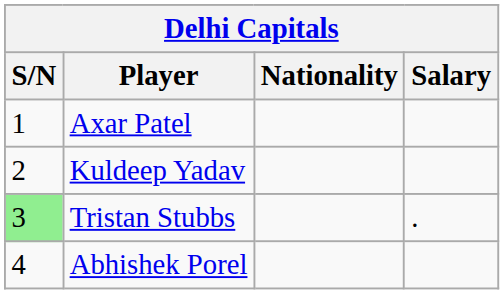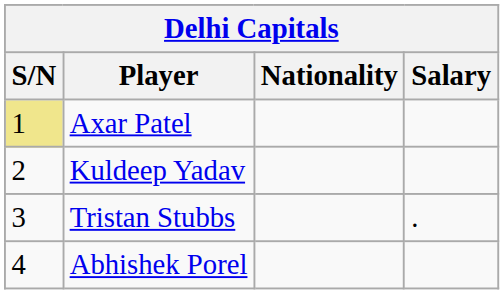(19, 123) no background -> (19, 123) khaki background
(19, 217) lightgreen background -> (19, 217) no background
